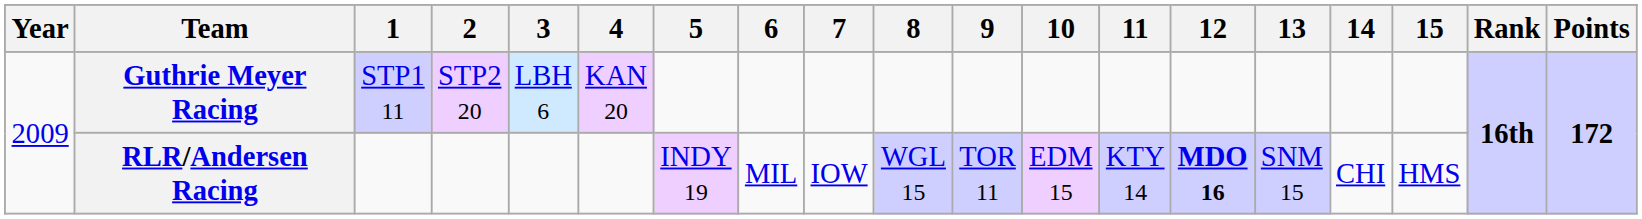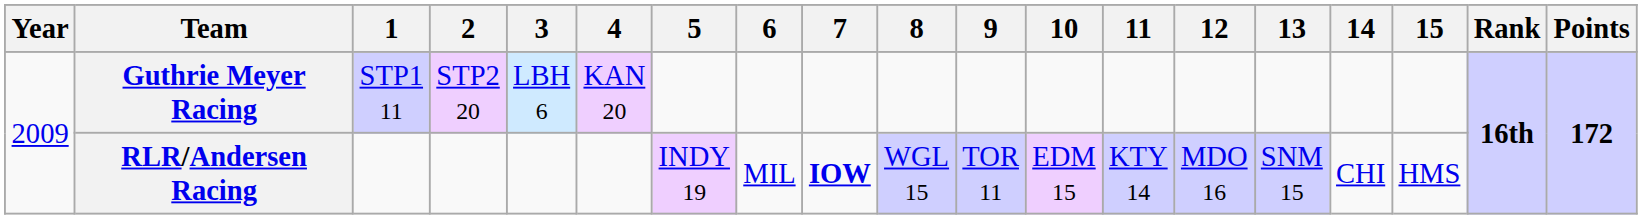(839, 173) normal -> (840, 173) bold
(1213, 173) bold -> (1214, 173) normal
